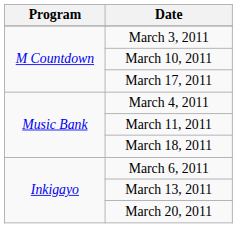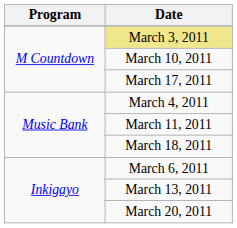(169, 37) no background -> (169, 37) khaki background
